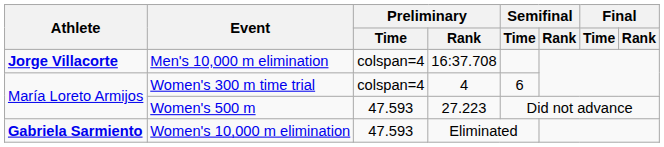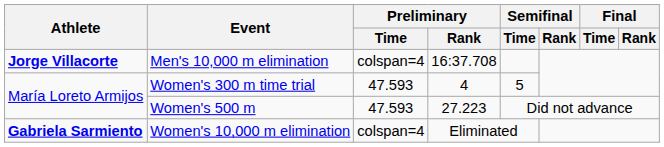(391, 85) colspan=4 -> (391, 85) 47.593
(520, 85) 6 -> (520, 85) 5
(391, 131) 47.593 -> (391, 131) colspan=4
